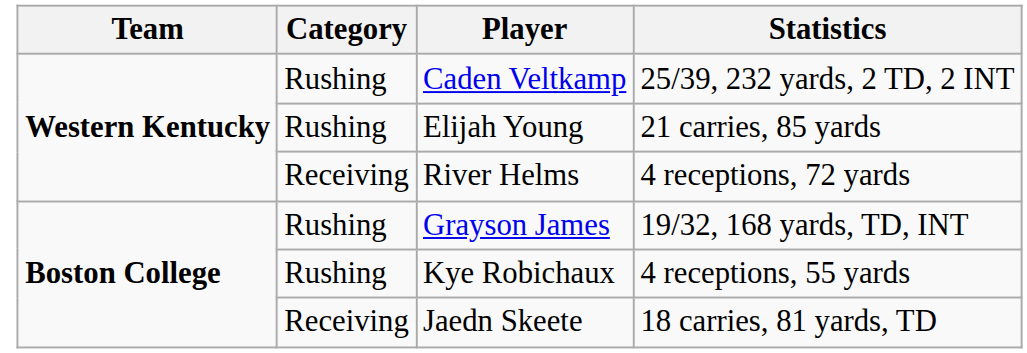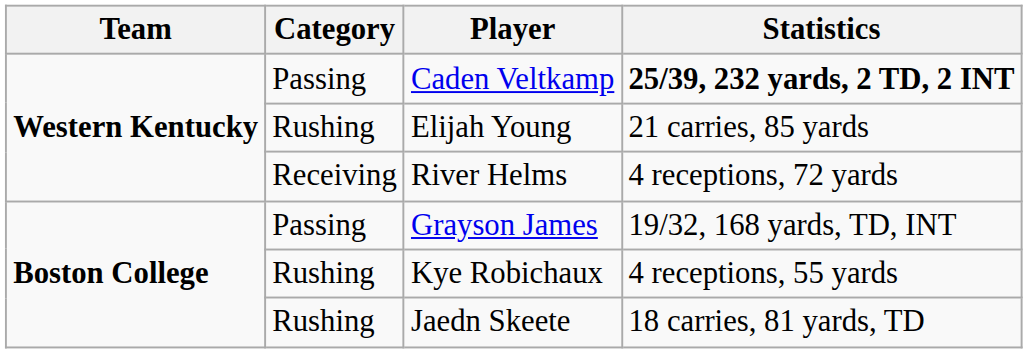(335, 78) Rushing -> (319, 78) Passing
(828, 78) normal -> (822, 78) bold
(335, 224) Rushing -> (319, 224) Passing
(347, 321) Receiving -> (323, 321) Rushing
